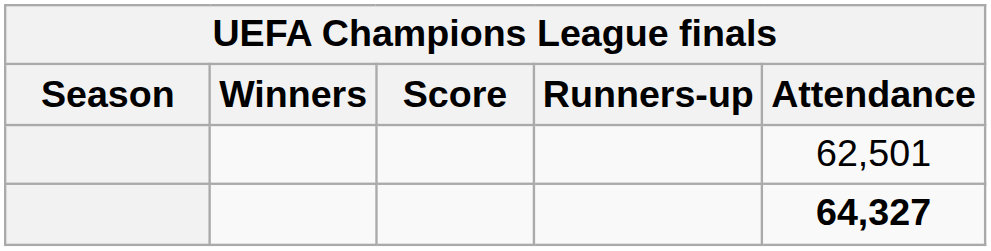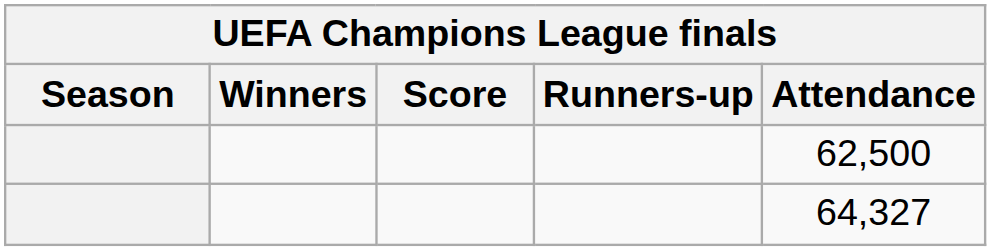(874, 153) 62,501 -> (874, 153) 62,500
(874, 213) bold -> (874, 213) normal
